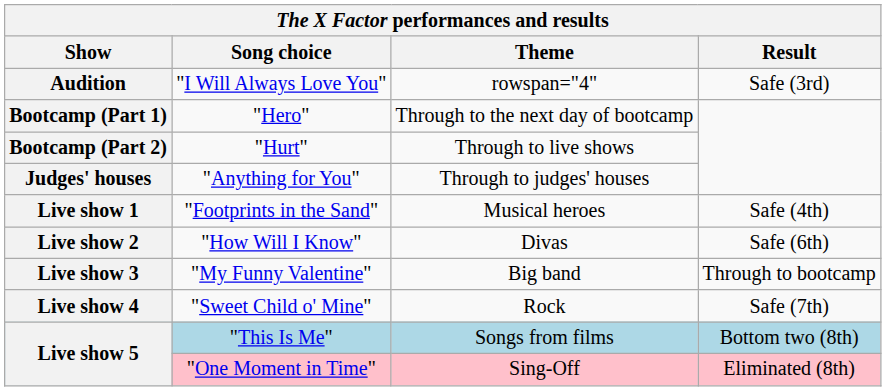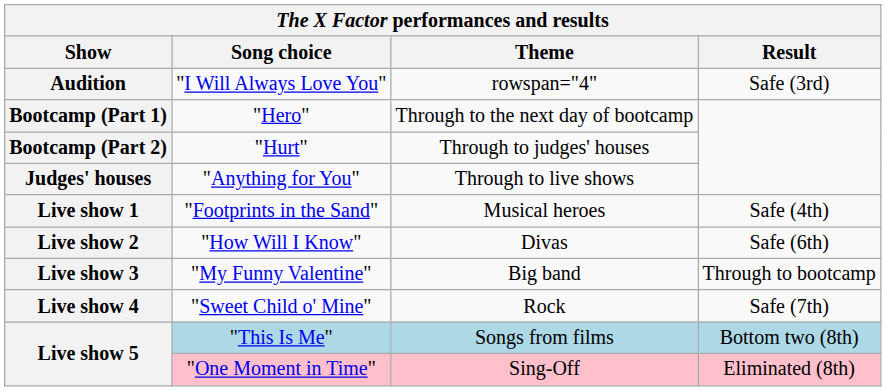(544, 147) Through to live shows -> (544, 147) Through to judges' houses
(544, 178) Through to judges' houses -> (544, 178) Through to live shows
